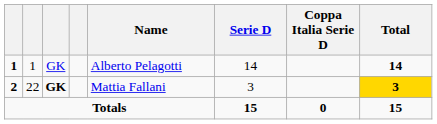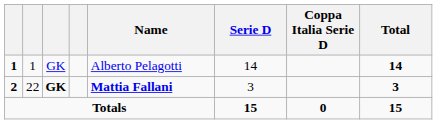(128, 87) normal -> (132, 87) bold
(396, 87) gold background -> (396, 87) no background
